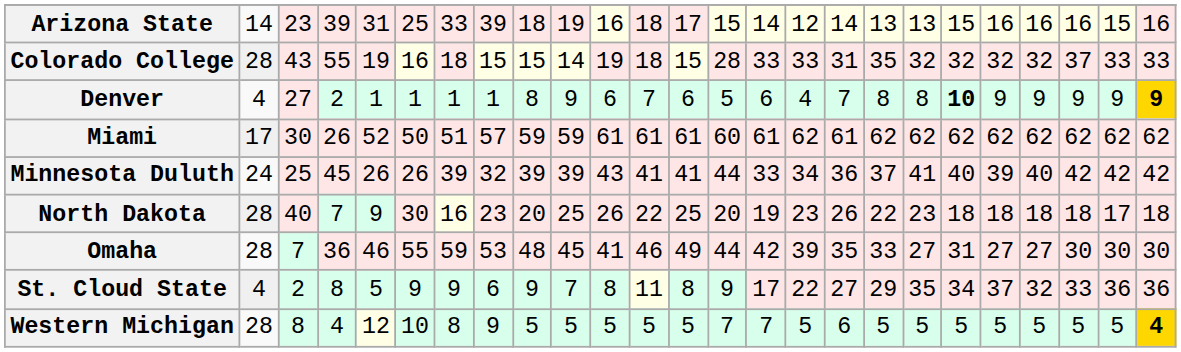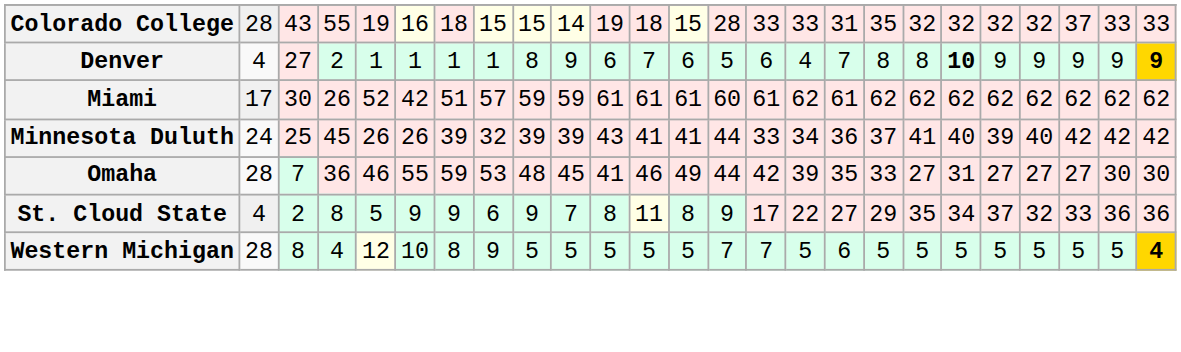- row: (122, 24)
(415, 138) 50 -> (415, 100) 42
- row: (122, 213)
(1078, 251) 30 -> (1078, 176) 27
